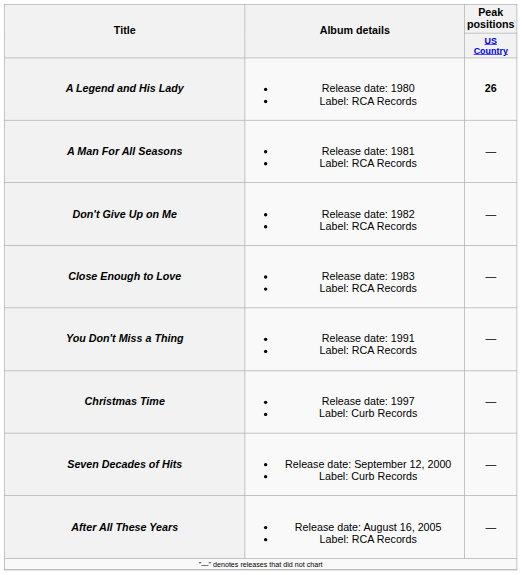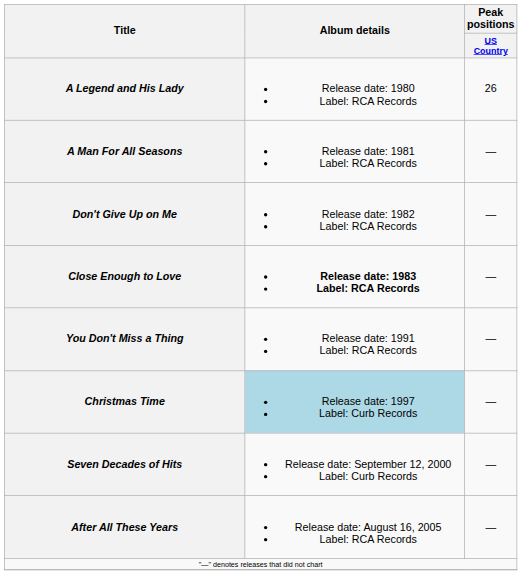(491, 89) bold -> (491, 89) normal
(355, 283) normal -> (355, 283) bold
(355, 408) no background -> (355, 408) lightblue background
